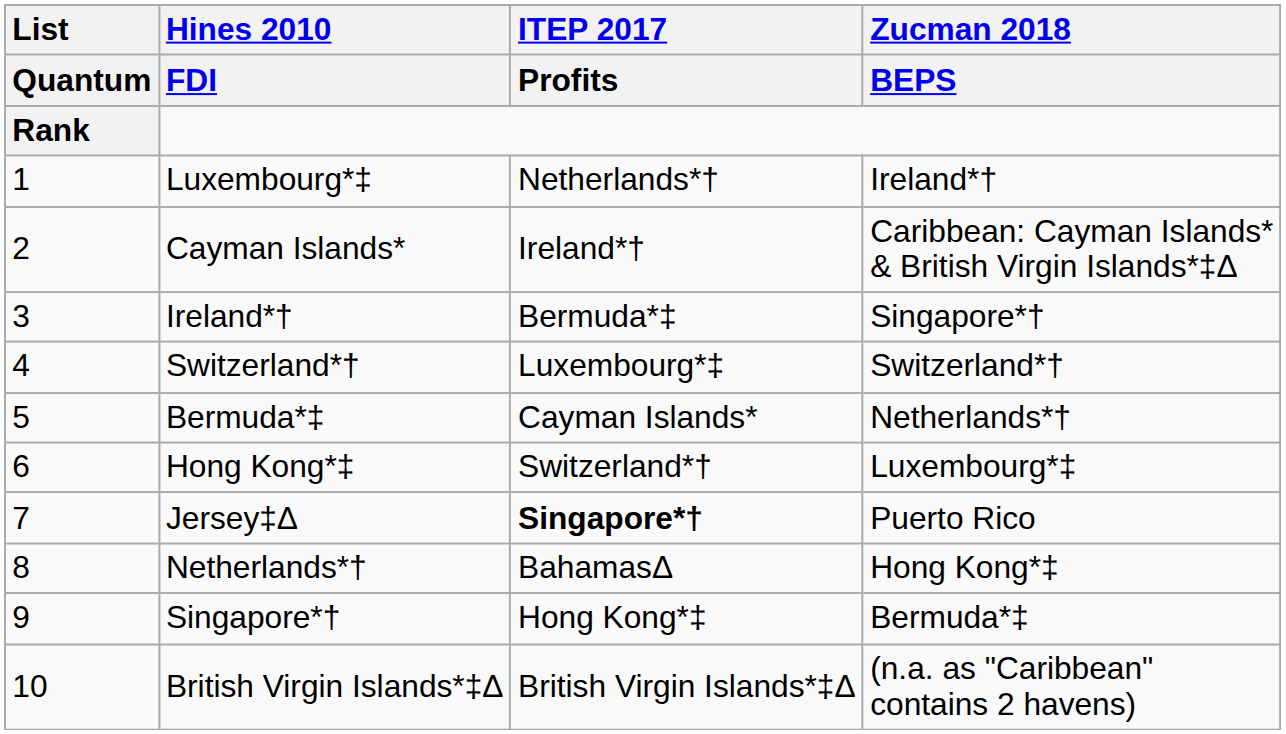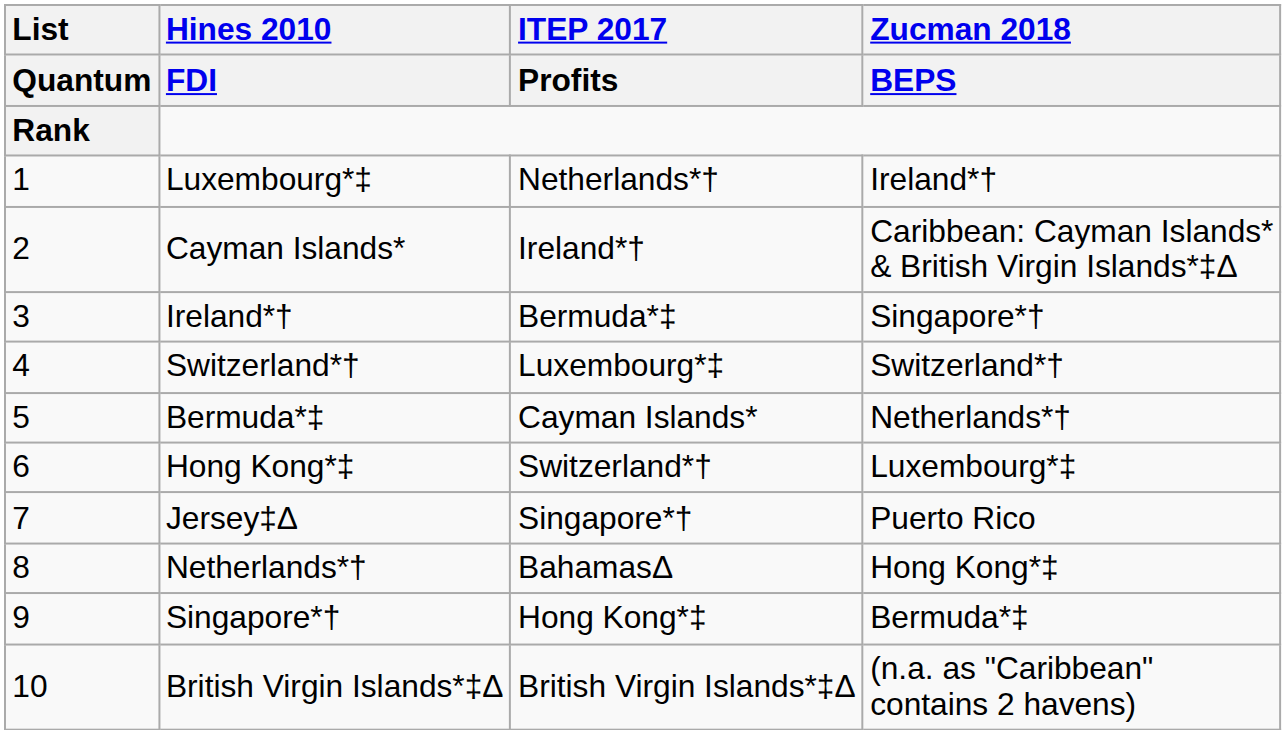(610, 517) bold -> (605, 517) normal
